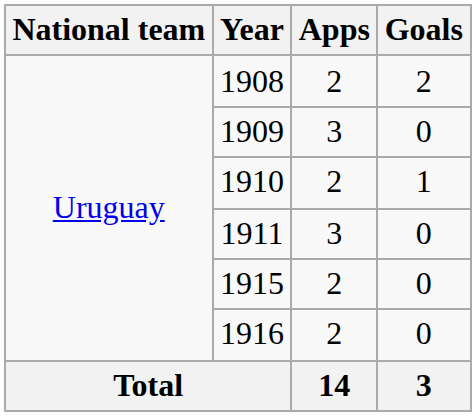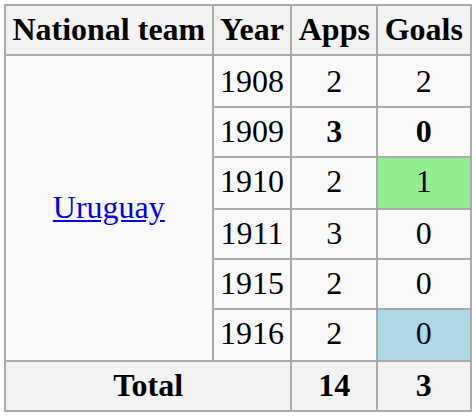(334, 131) normal -> (334, 131) bold
(424, 131) normal -> (424, 131) bold
(424, 182) no background -> (424, 182) lightgreen background
(424, 334) no background -> (424, 334) lightblue background
